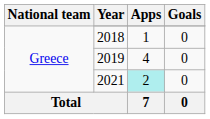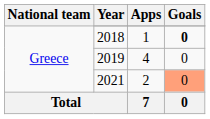(185, 37) normal -> (185, 37) bold
(146, 80) paleturquoise background -> (146, 80) no background
(185, 80) no background -> (185, 80) lightsalmon background
